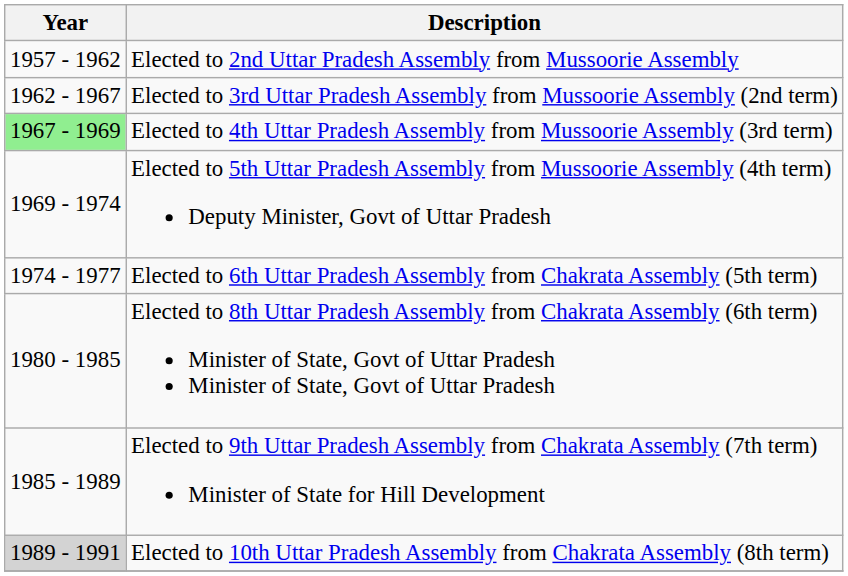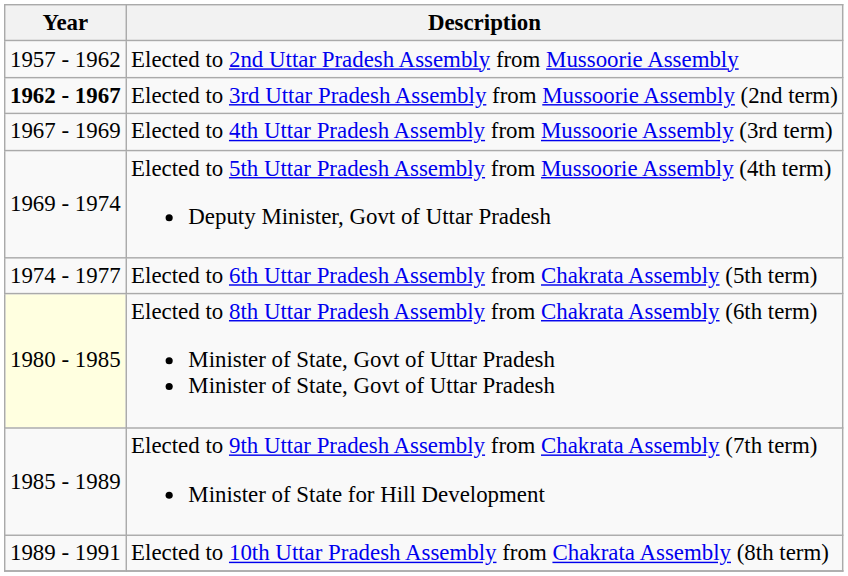(65, 95) normal -> (65, 95) bold
(65, 131) lightgreen background -> (65, 131) no background
(65, 360) no background -> (65, 360) lightyellow background
(65, 553) lightgrey background -> (65, 553) no background
